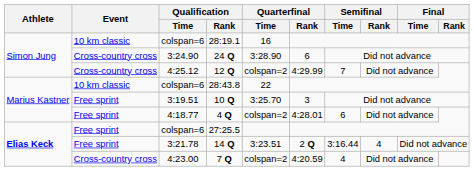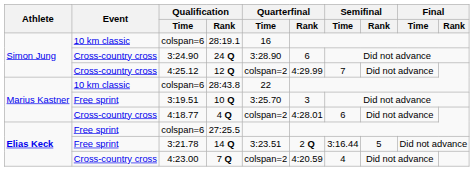(96, 115) Free sprint -> (115, 115) Cross-country cross
(379, 144) 4 -> (379, 144) 5
